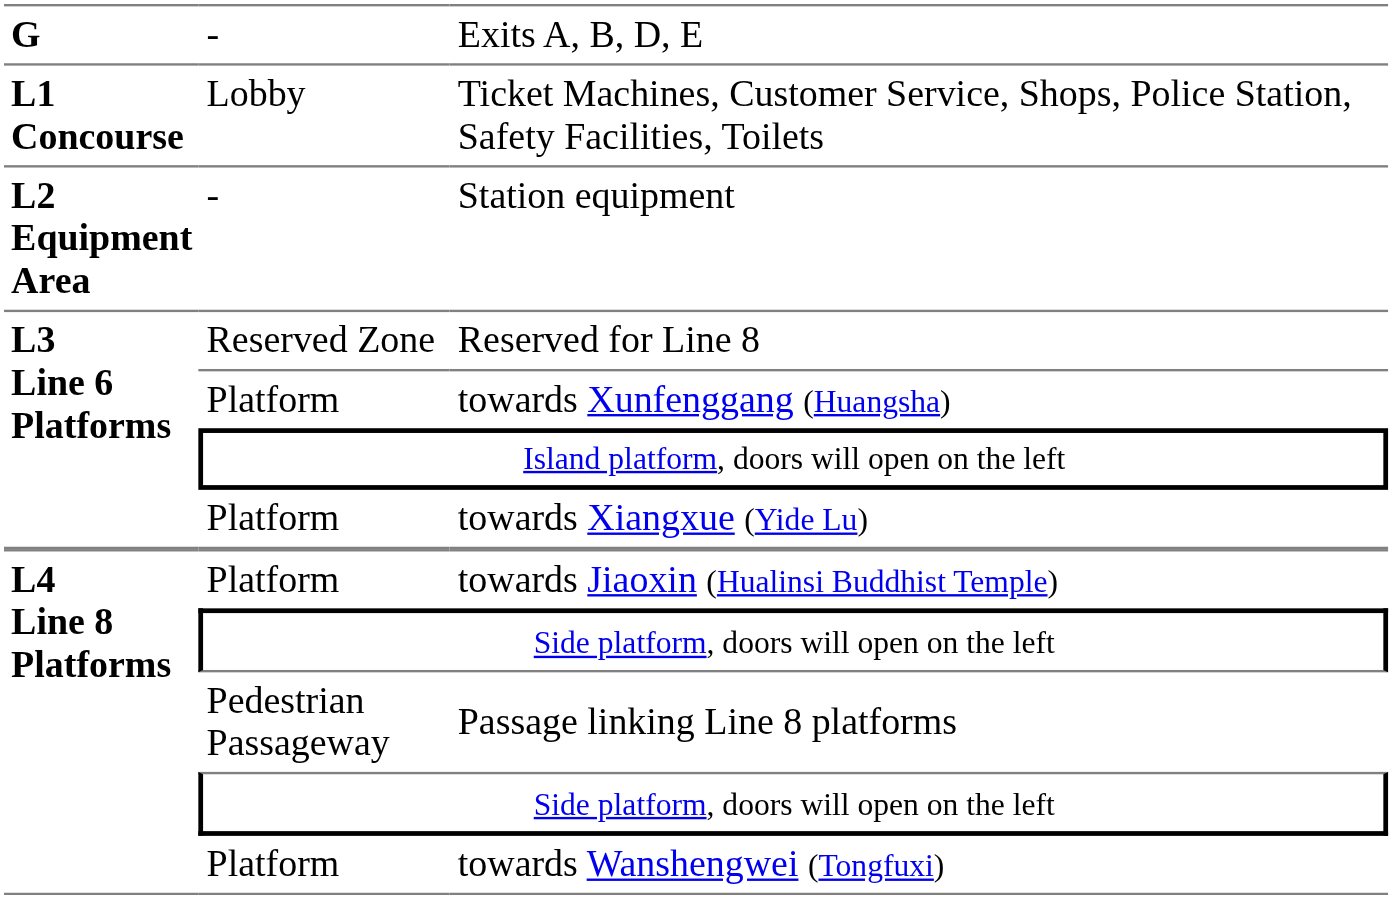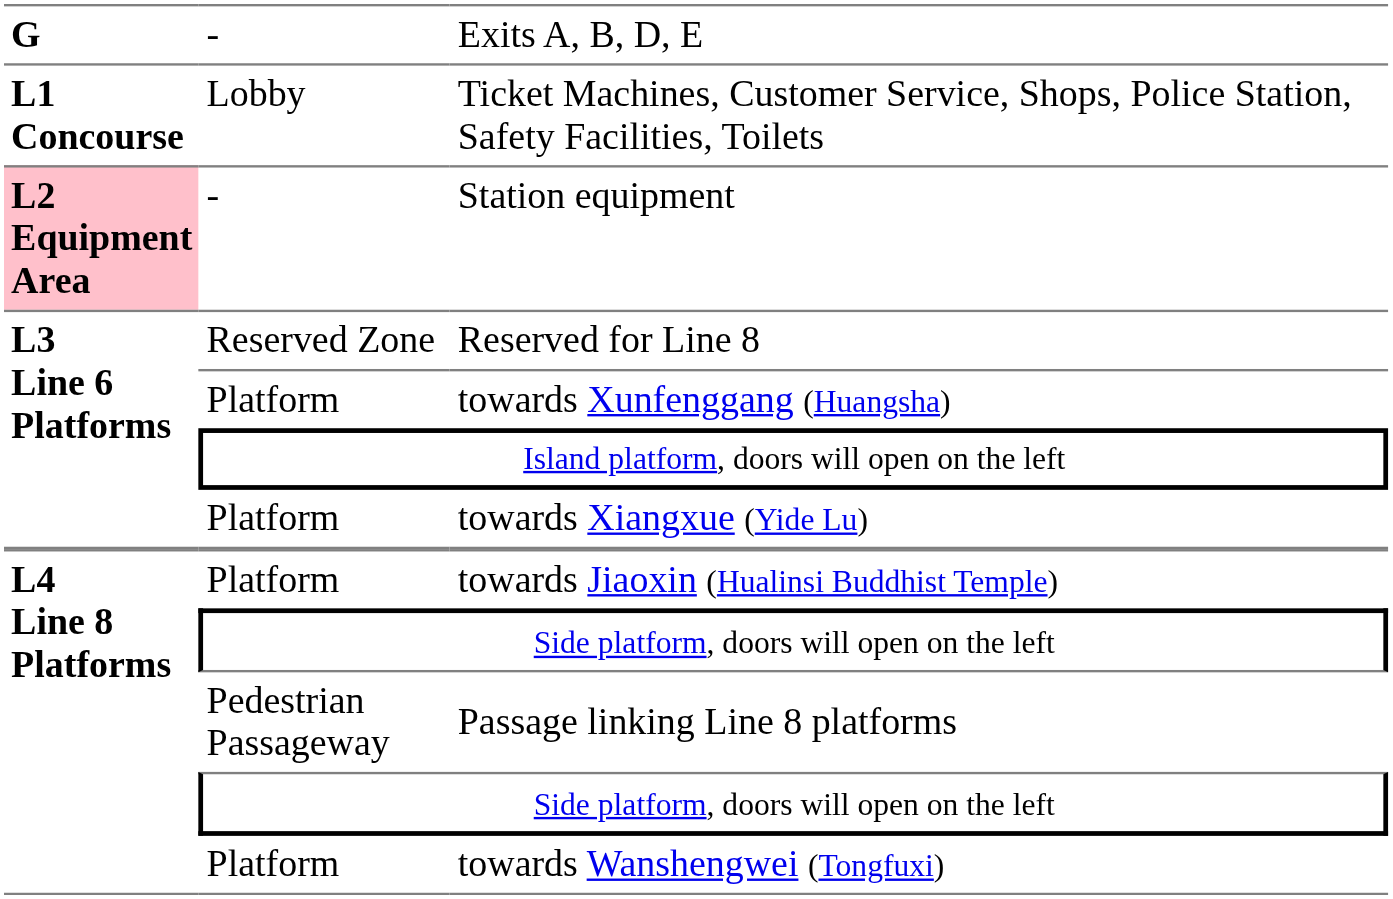(102, 237) no background -> (102, 237) pink background
